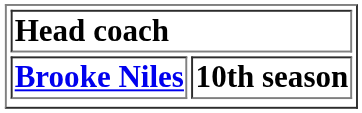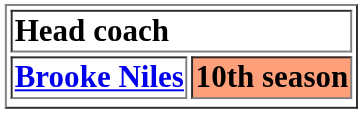(272, 77) no background -> (272, 77) lightsalmon background
